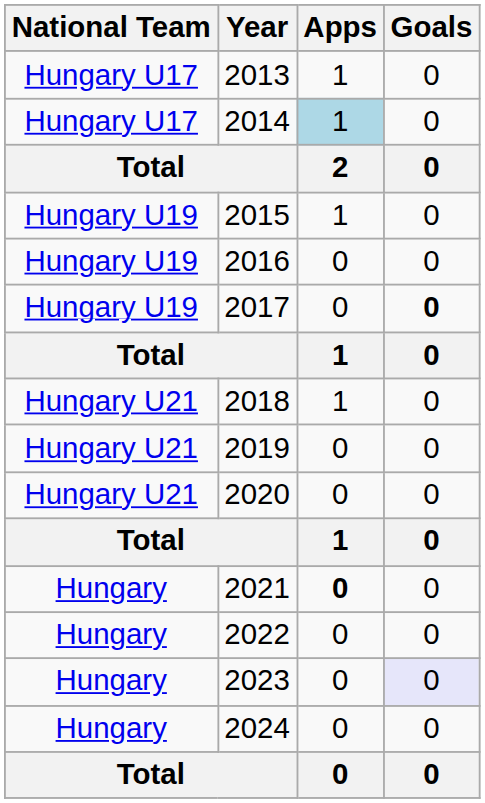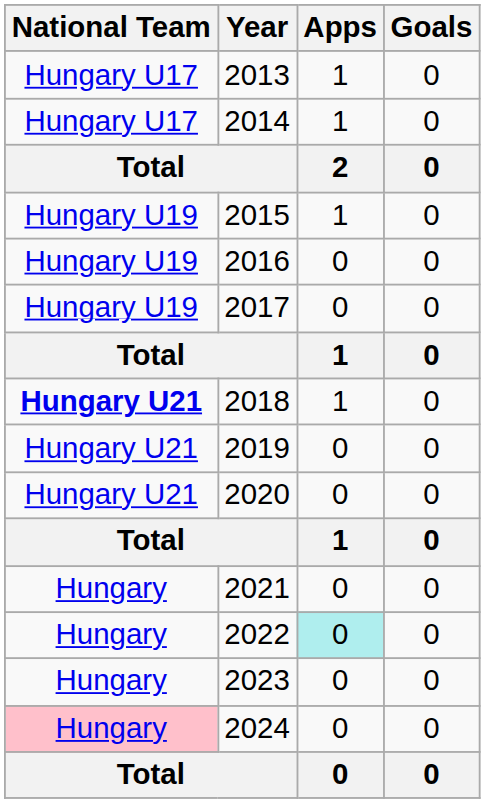(340, 121) lightblue background -> (340, 121) no background
(431, 307) bold -> (431, 307) normal
(111, 401) normal -> (111, 401) bold
(340, 588) bold -> (340, 588) normal
(340, 634) no background -> (340, 634) paleturquoise background
(431, 681) lavender background -> (431, 681) no background
(111, 728) no background -> (111, 728) pink background
